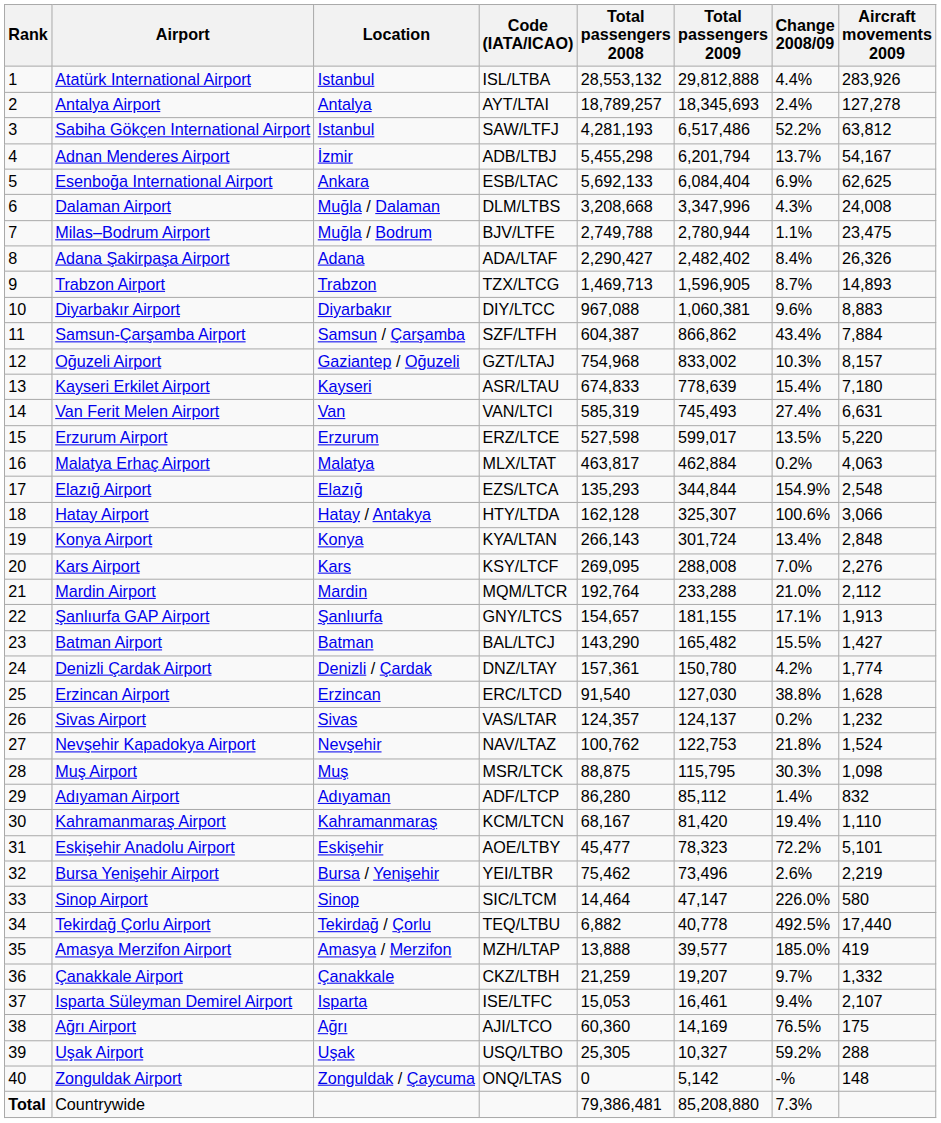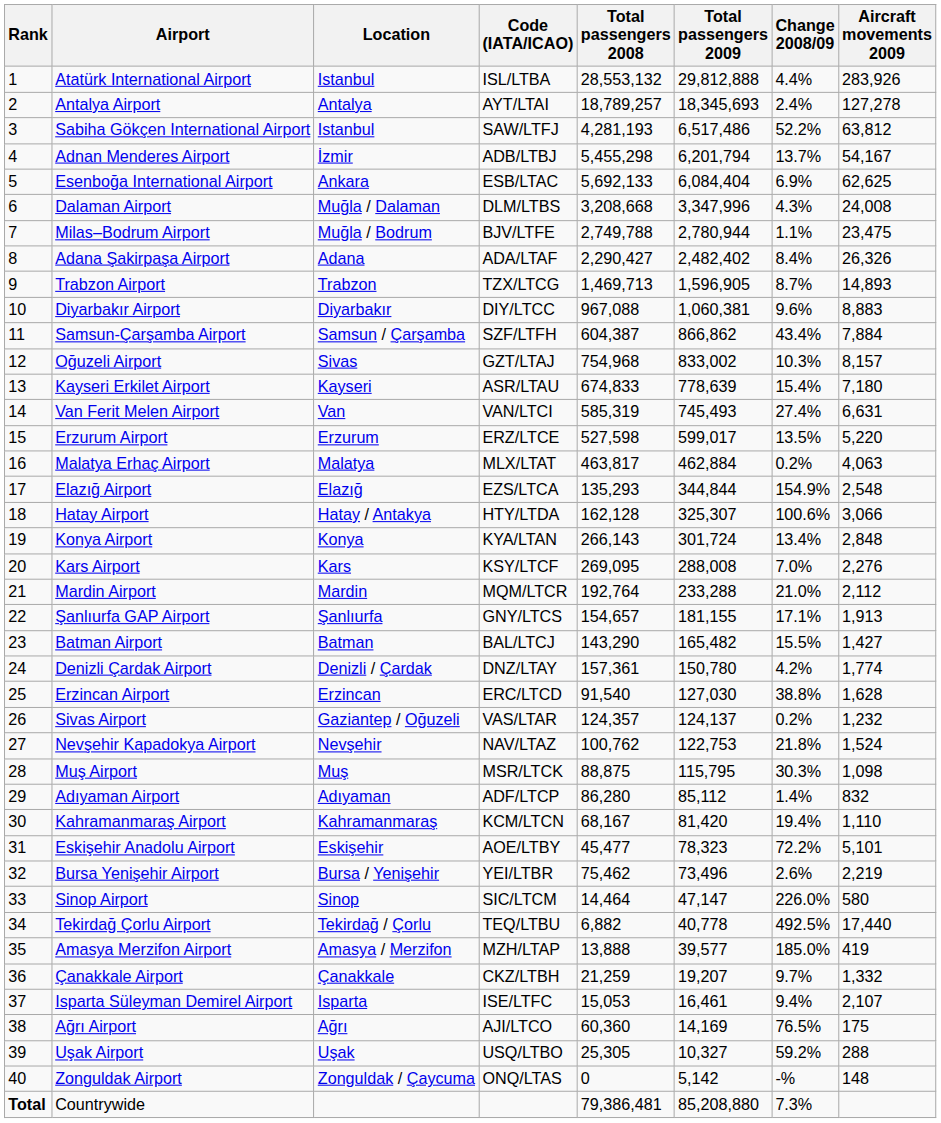(389, 361) Gaziantep / Oğuzeli -> (338, 361) Sivas
(338, 720) Sivas -> (389, 720) Gaziantep / Oğuzeli
